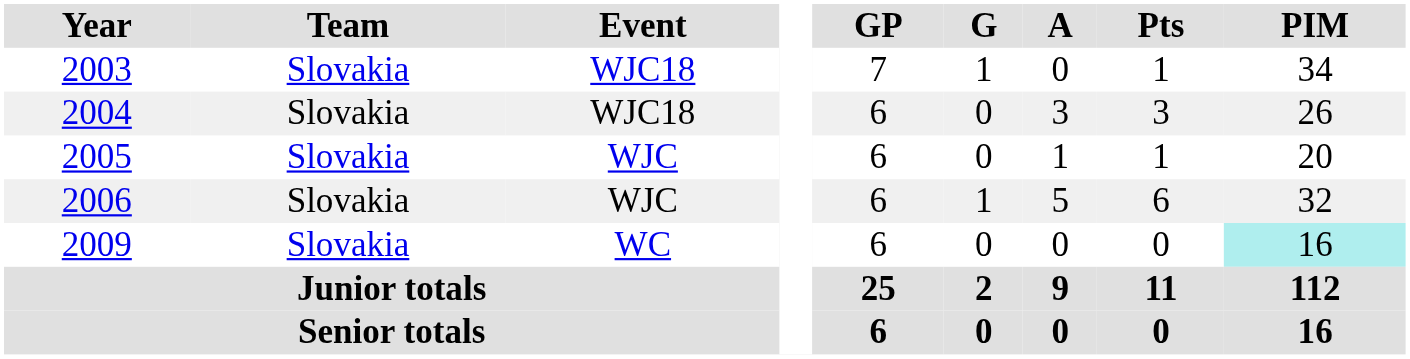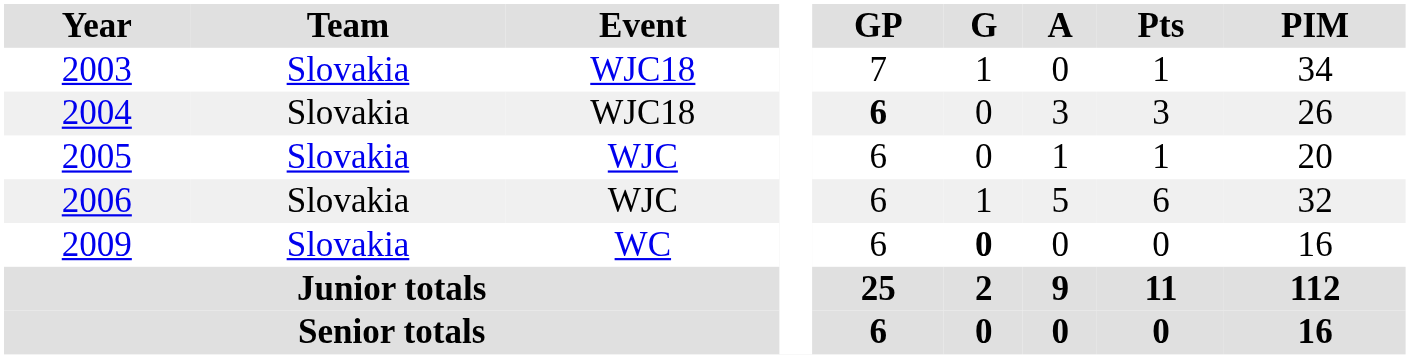(878, 112) normal -> (878, 112) bold
(984, 244) normal -> (984, 244) bold
(1315, 244) paleturquoise background -> (1315, 244) no background
